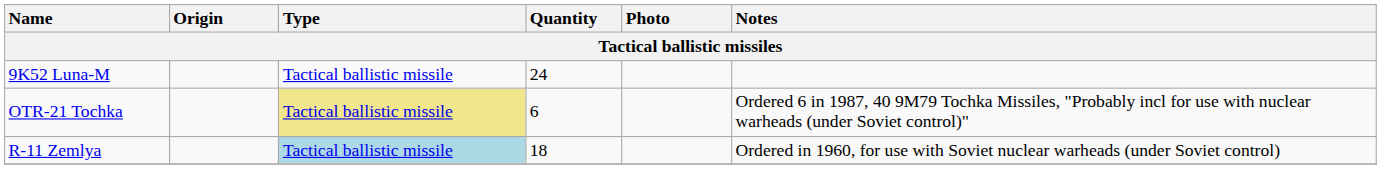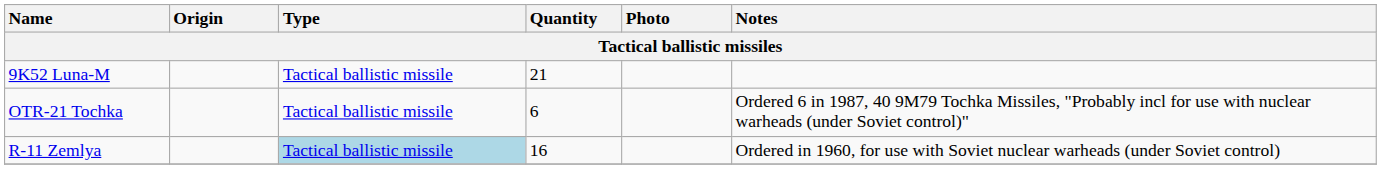(539, 74) 24 -> (539, 74) 21
(368, 112) khaki background -> (368, 112) no background
(539, 149) 18 -> (539, 149) 16
